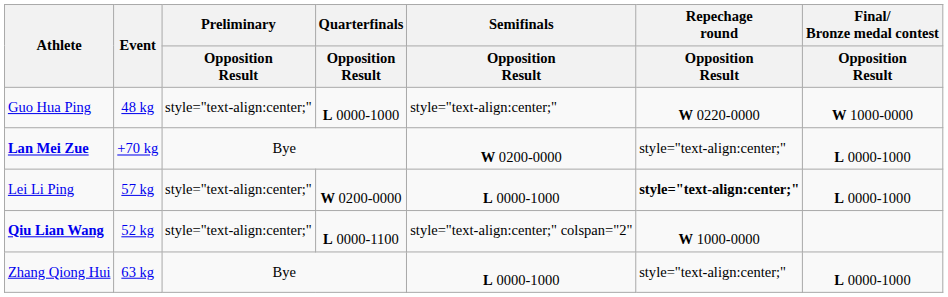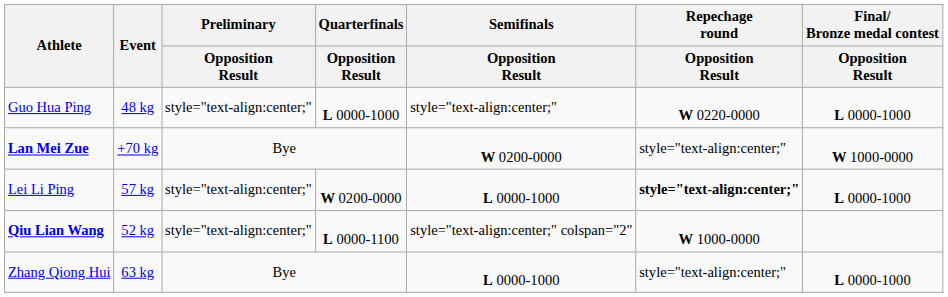(872, 116) W 1000-0000 -> (872, 116) L 0000-1000
(872, 157) L 0000-1000 -> (872, 157) W 1000-0000
